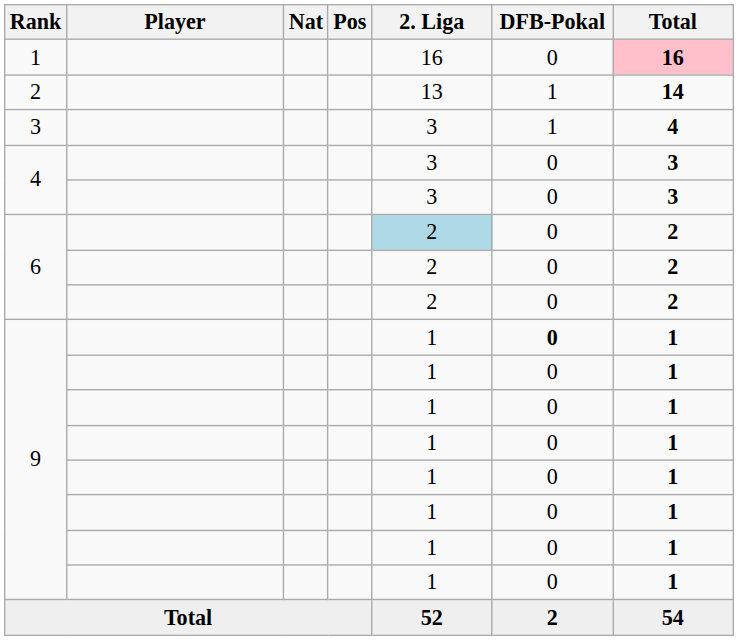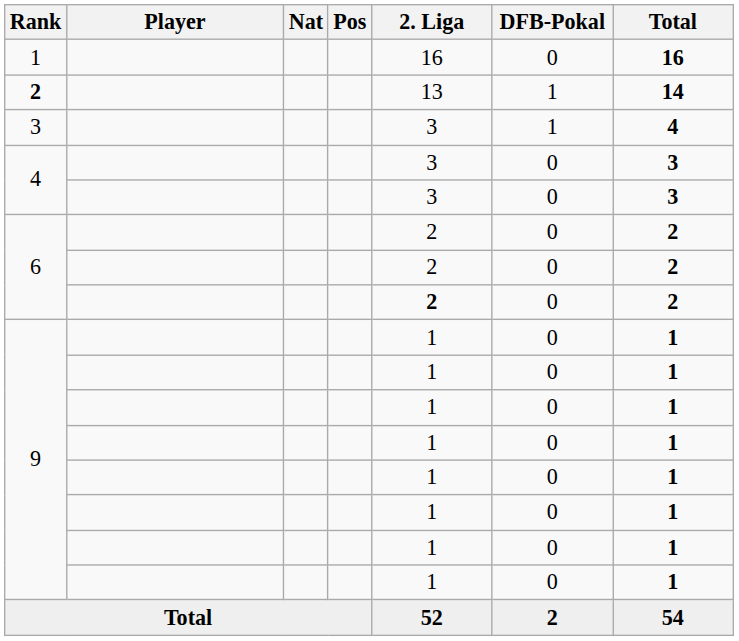(673, 57) pink background -> (673, 57) no background
(36, 92) normal -> (36, 92) bold
(432, 232) lightblue background -> (432, 232) no background
(432, 302) normal -> (432, 302) bold
(552, 337) bold -> (552, 337) normal
